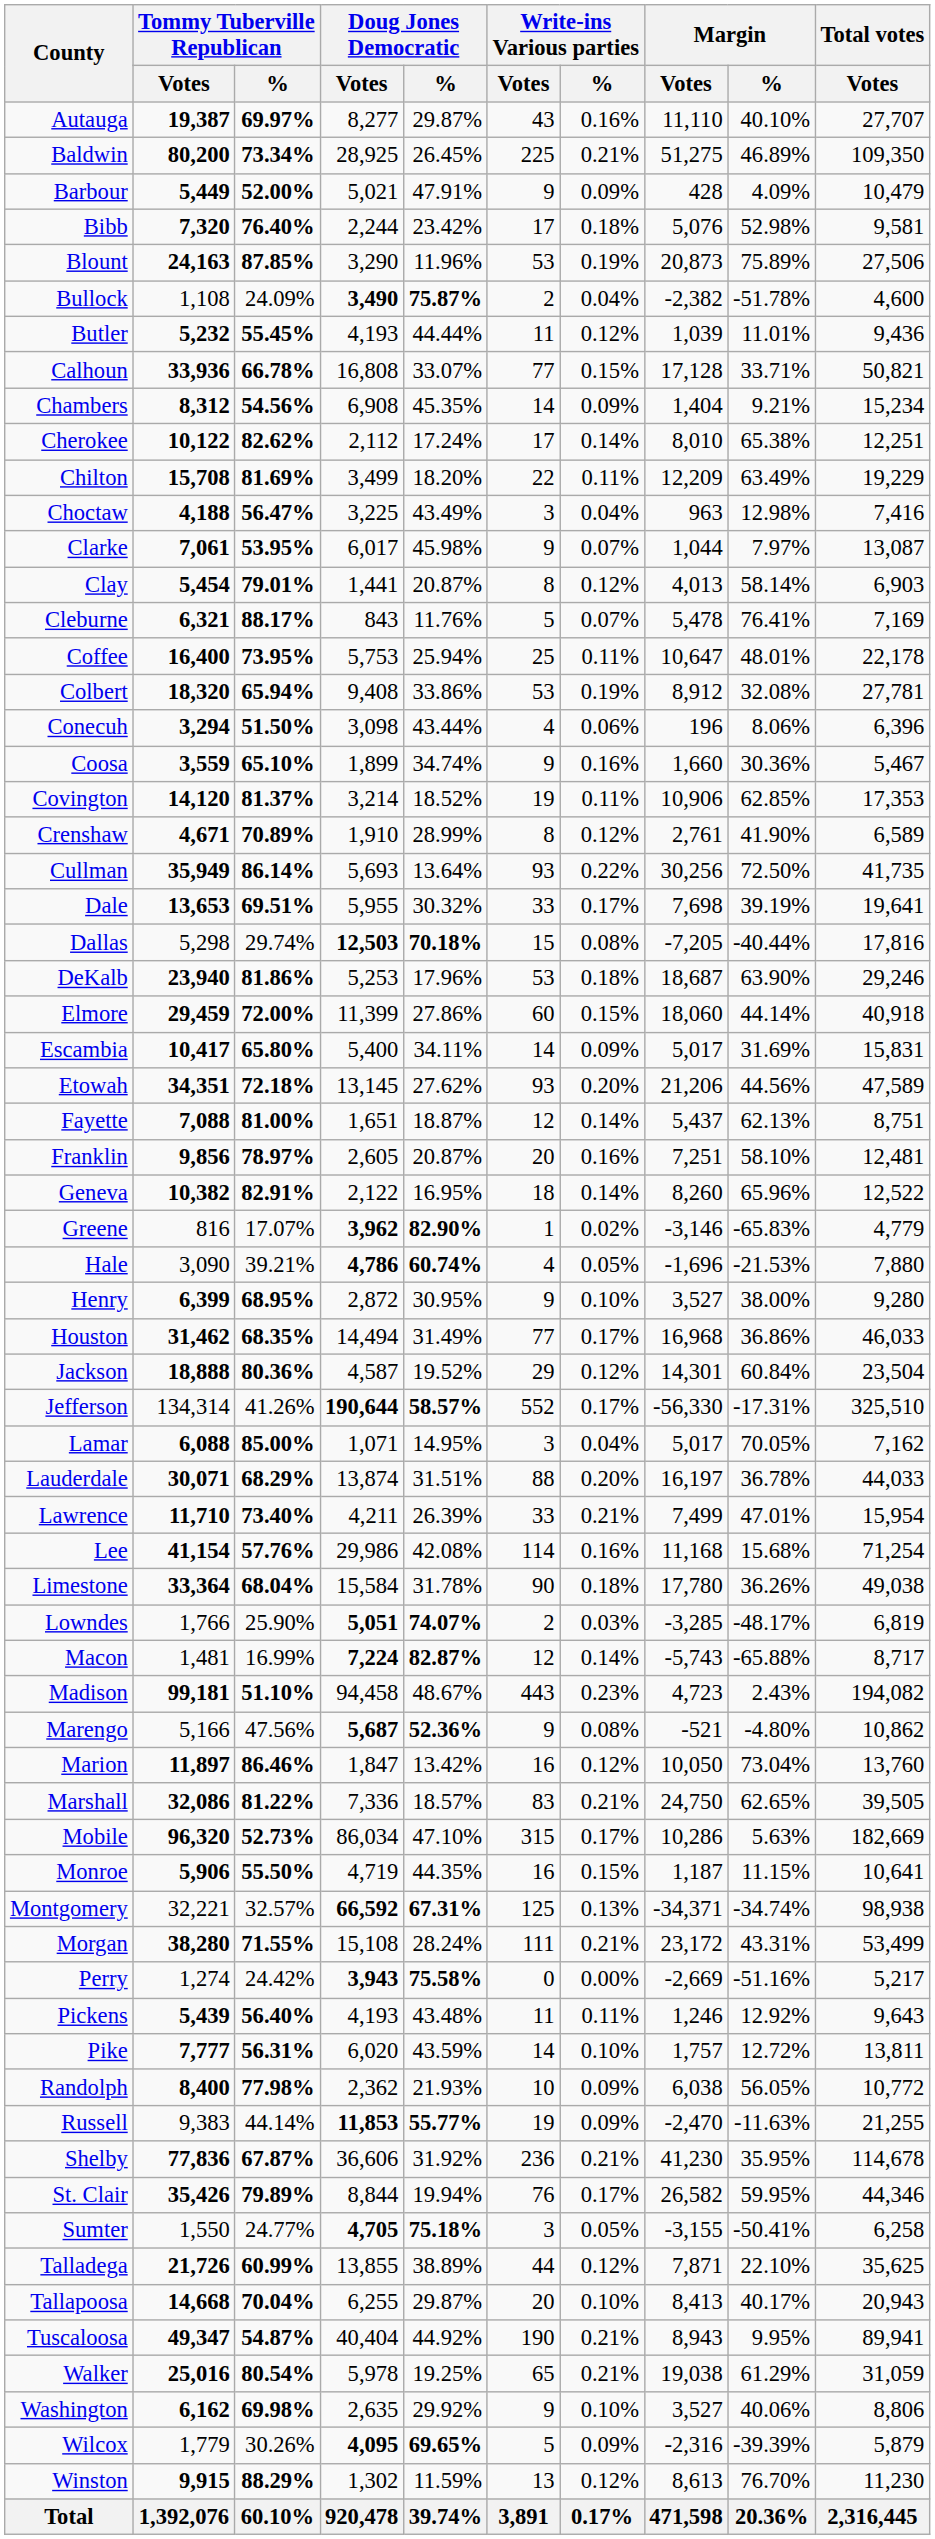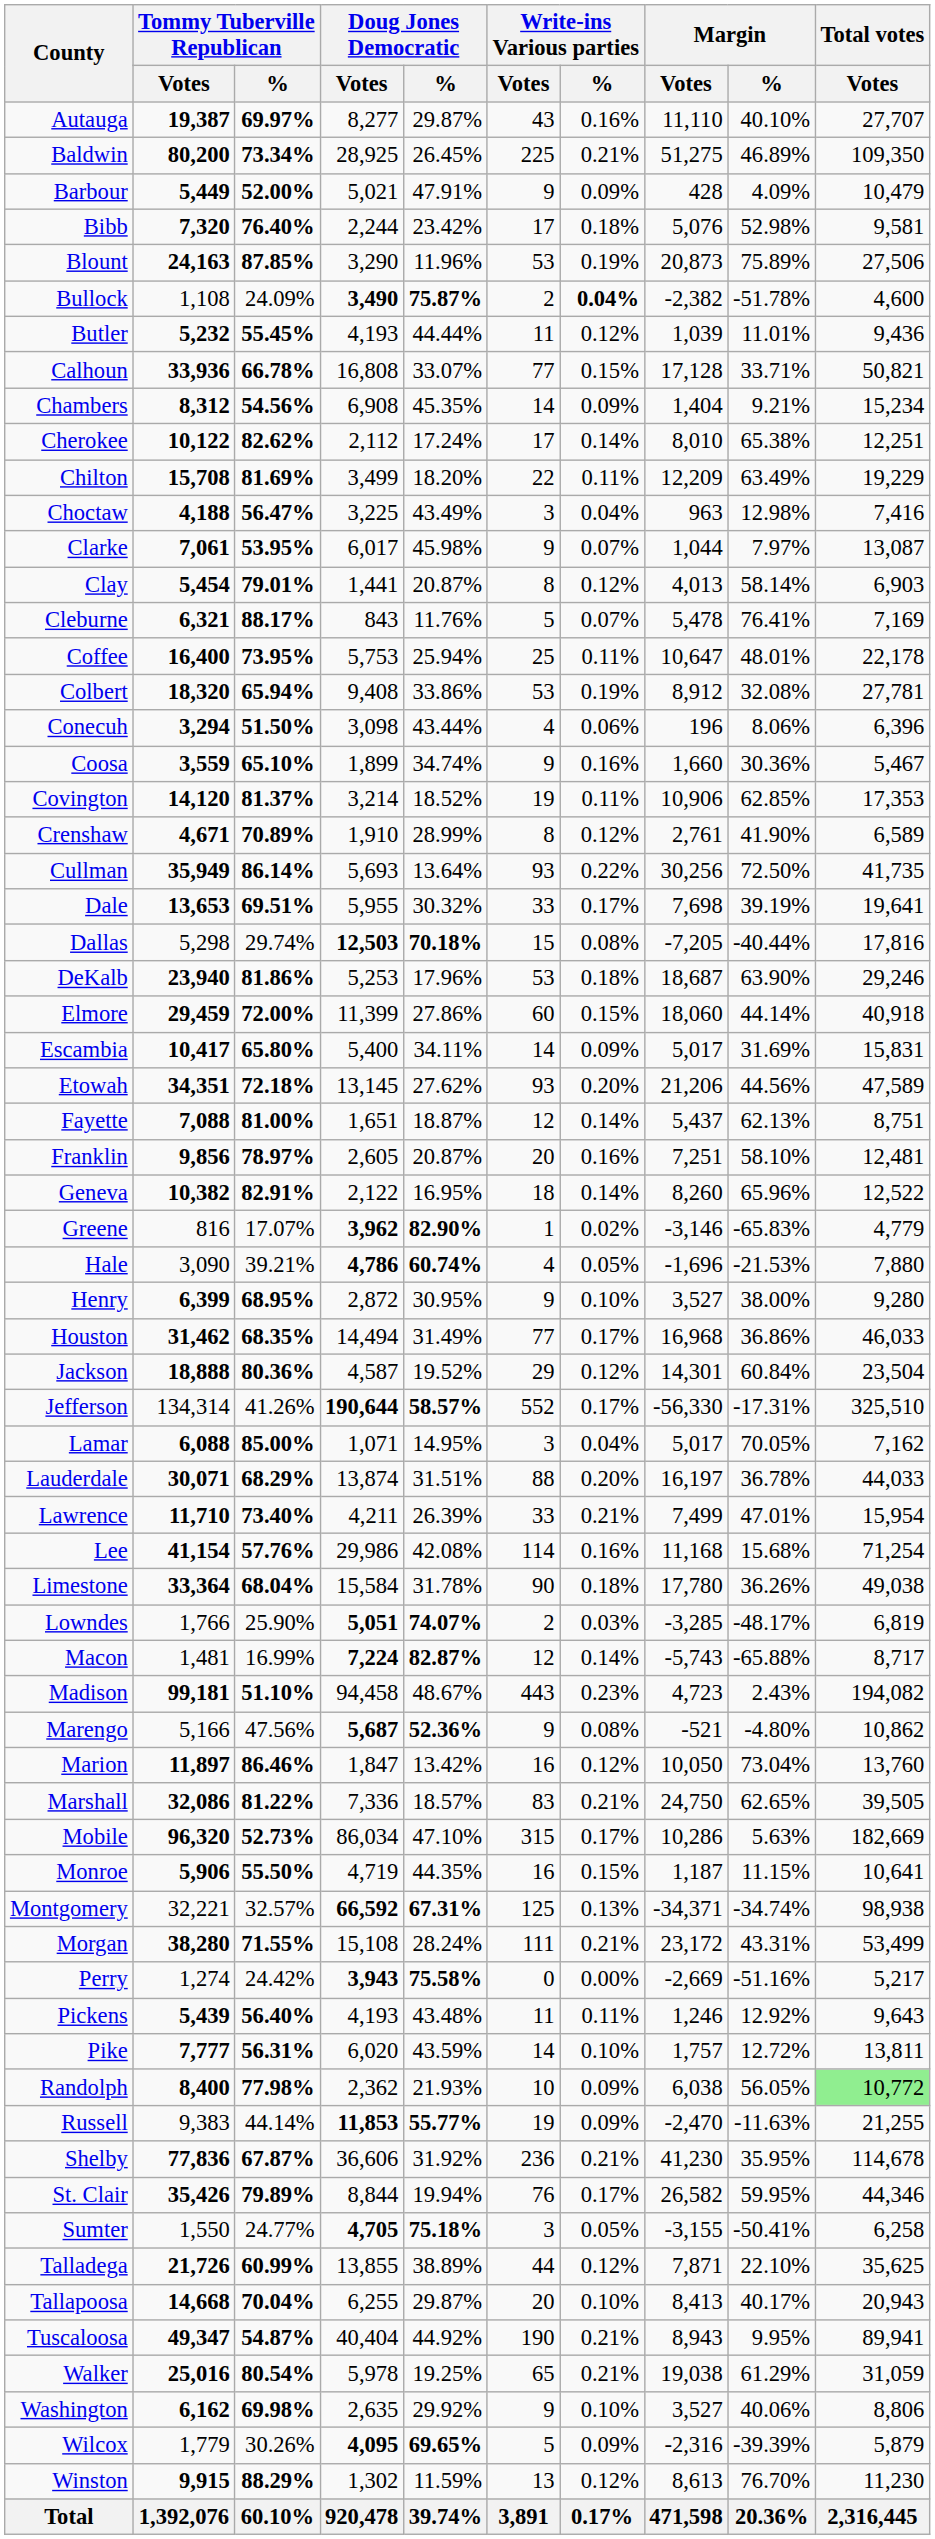(610, 298) normal -> (608, 298) bold
(893, 2087) no background -> (893, 2087) lightgreen background
